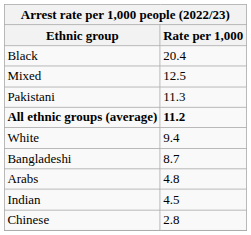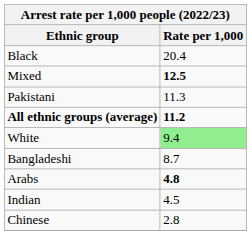(175, 76) normal -> (175, 76) bold
(171, 138) no background -> (171, 138) lightgreen background
(171, 179) normal -> (171, 179) bold
